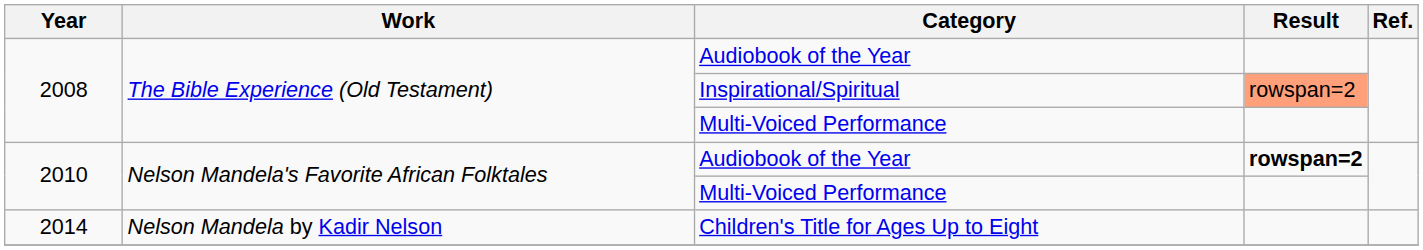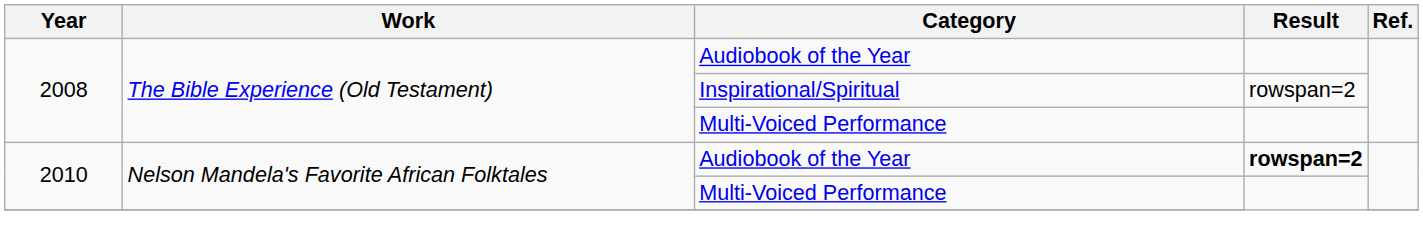(1302, 90) lightsalmon background -> (1302, 90) no background
- row: (64, 227)
